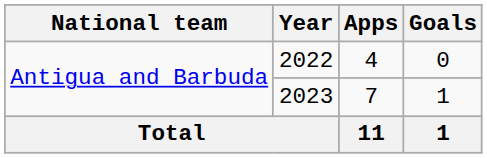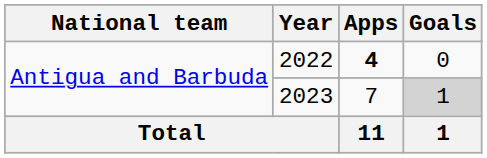(371, 60) normal -> (371, 60) bold
(443, 97) no background -> (443, 97) lightgrey background
